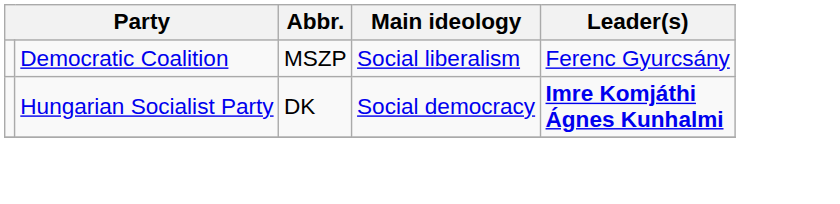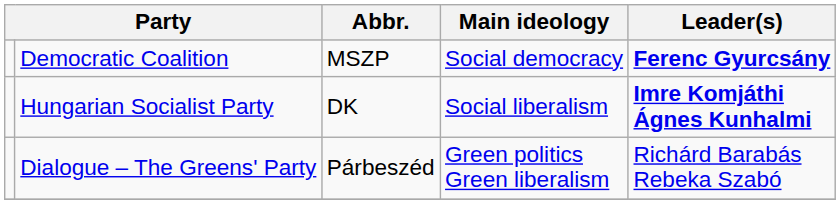(439, 58) Social liberalism -> (534, 58) Social democracy
(638, 58) normal -> (732, 58) bold
(446, 106) Social democracy -> (527, 106) Social liberalism
+ row: (168, 167)
